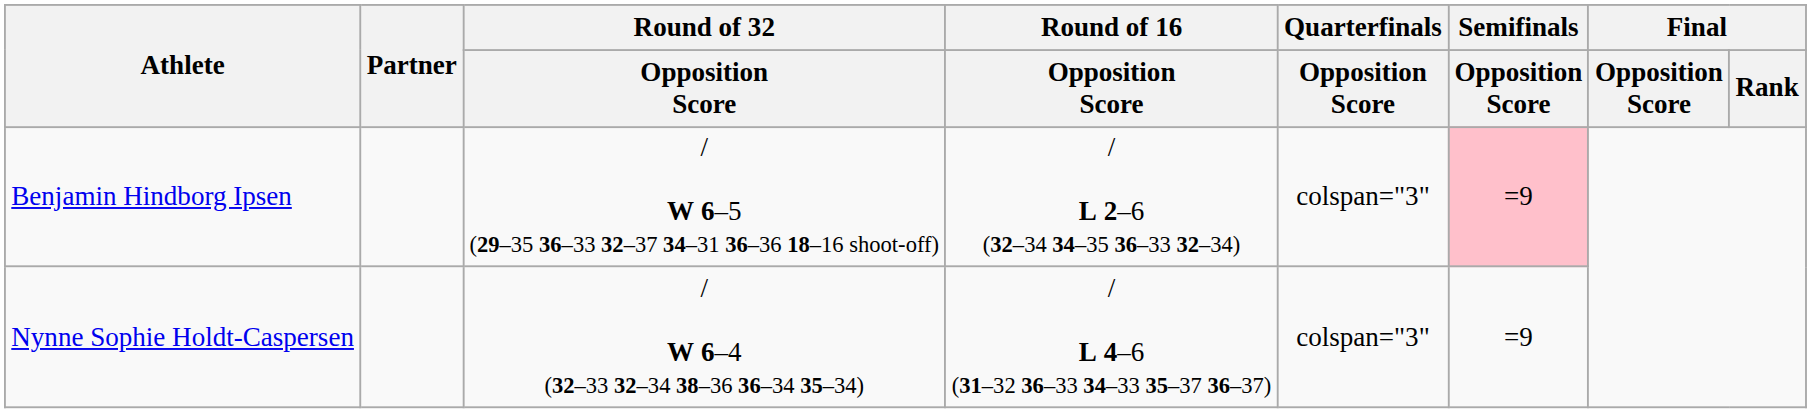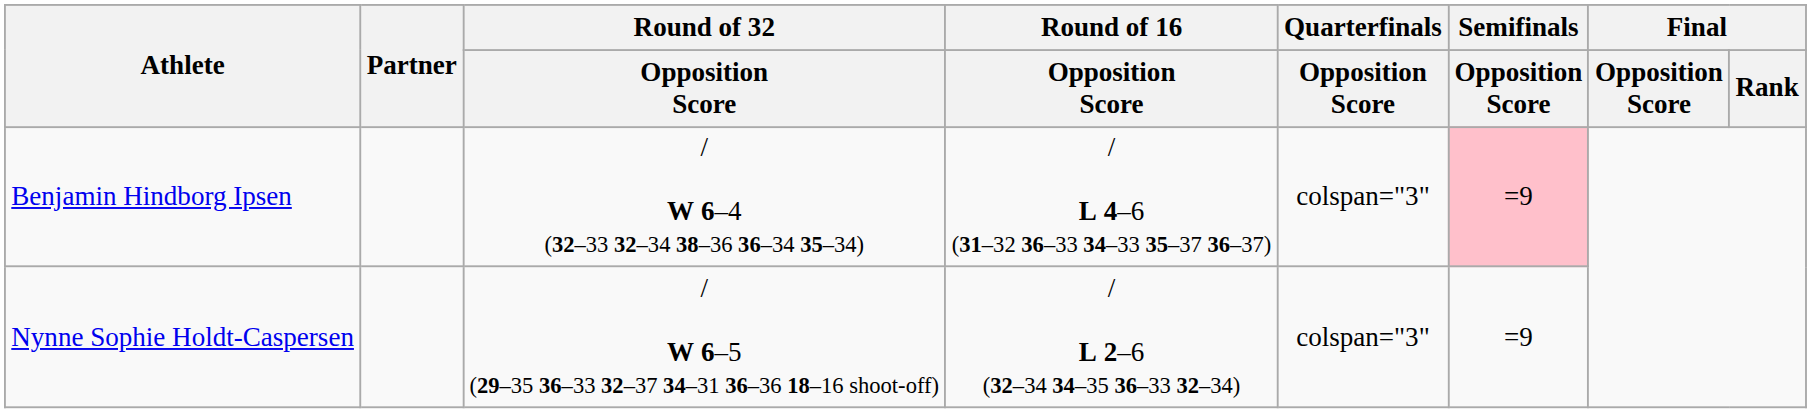(704, 196) / W 6–5 (29–35 36–33 32–37 34–31 36–36 18–16 shoot-off) -> (704, 196) / W 6–4 (32–33 32–34 38–36 36–34 35–34)
(1112, 196) / L 2–6 (32–34 34–35 36–33 32–34) -> (1112, 196) / L 4–6 (31–32 36–33 34–33 35–37 36–37)
(704, 336) / W 6–4 (32–33 32–34 38–36 36–34 35–34) -> (704, 336) / W 6–5 (29–35 36–33 32–37 34–31 36–36 18–16 shoot-off)
(1112, 336) / L 4–6 (31–32 36–33 34–33 35–37 36–37) -> (1112, 336) / L 2–6 (32–34 34–35 36–33 32–34)
